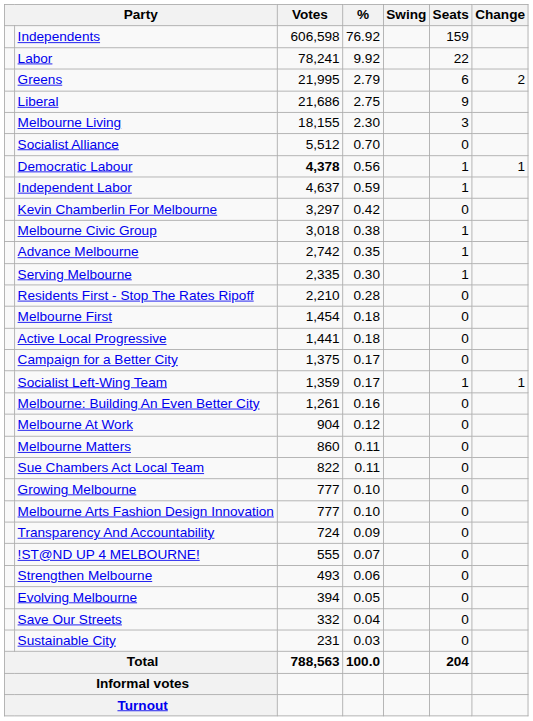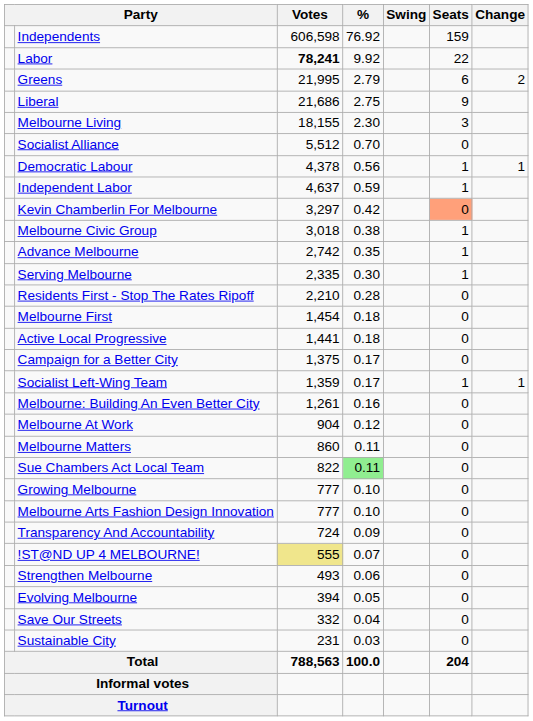(319, 58) normal -> (319, 58) bold
(323, 166) bold -> (323, 166) normal
(465, 209) no background -> (465, 209) lightsalmon background
(367, 468) no background -> (367, 468) lightgreen background
(328, 554) no background -> (328, 554) khaki background
